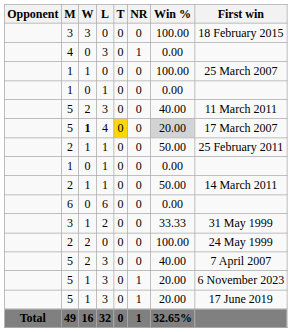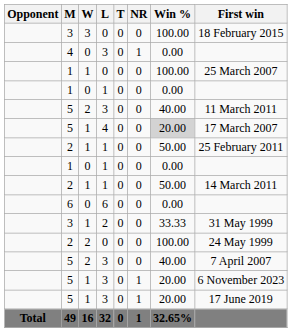(88, 128) bold -> (88, 128) normal
(121, 128) gold background -> (121, 128) no background
